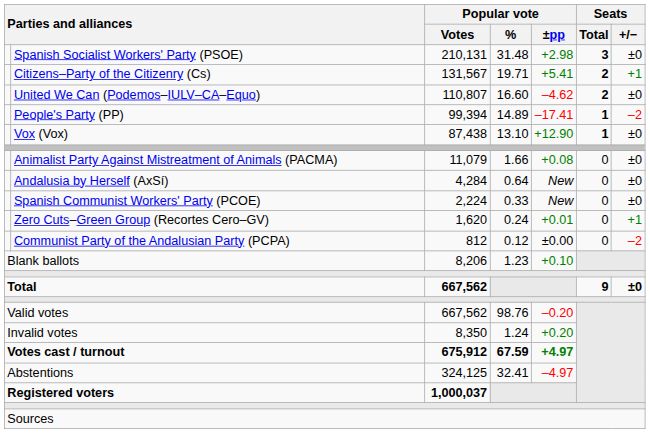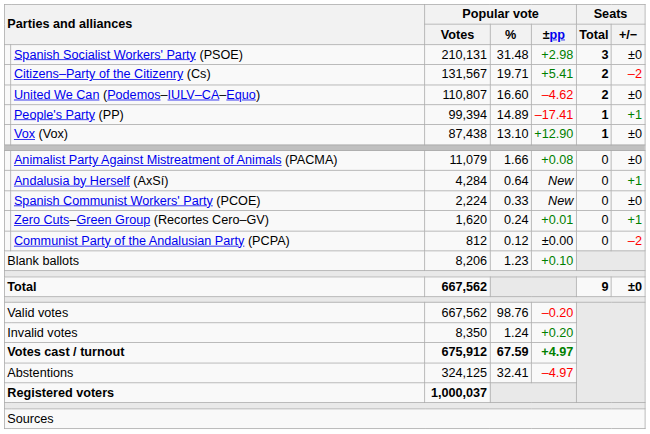(635, 74) +1 -> (635, 74) –2
(635, 114) –2 -> (635, 114) +1
(635, 180) ±0 -> (635, 180) +1
